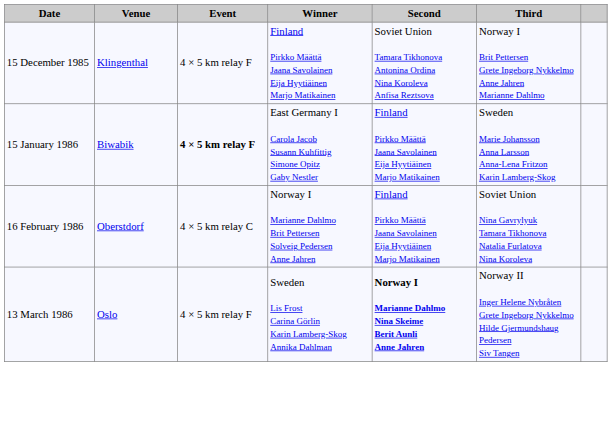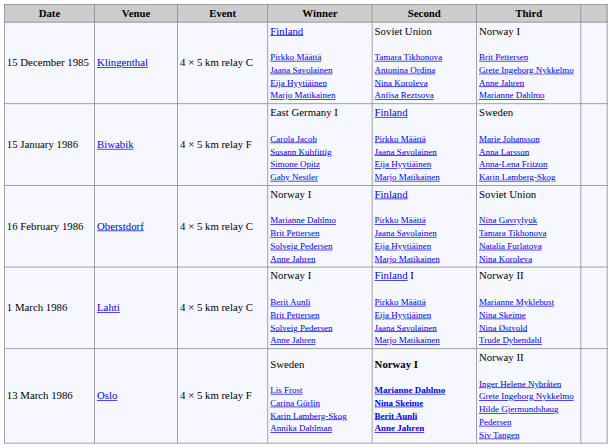(216, 63) 4 × 5 km relay F -> (217, 63) 4 × 5 km relay C
(218, 144) bold -> (216, 144) normal
+ row: (37, 308)
